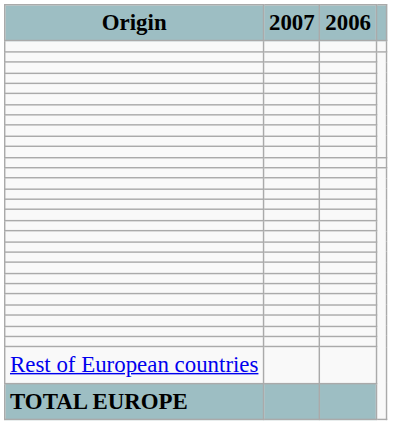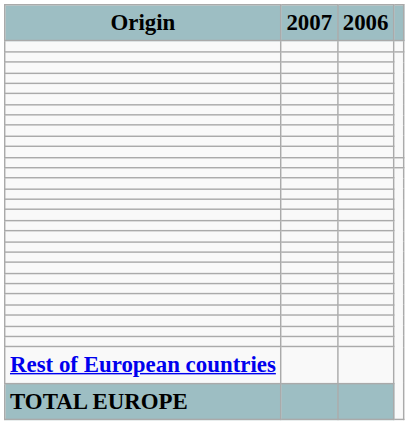(134, 364) normal -> (143, 364) bold
